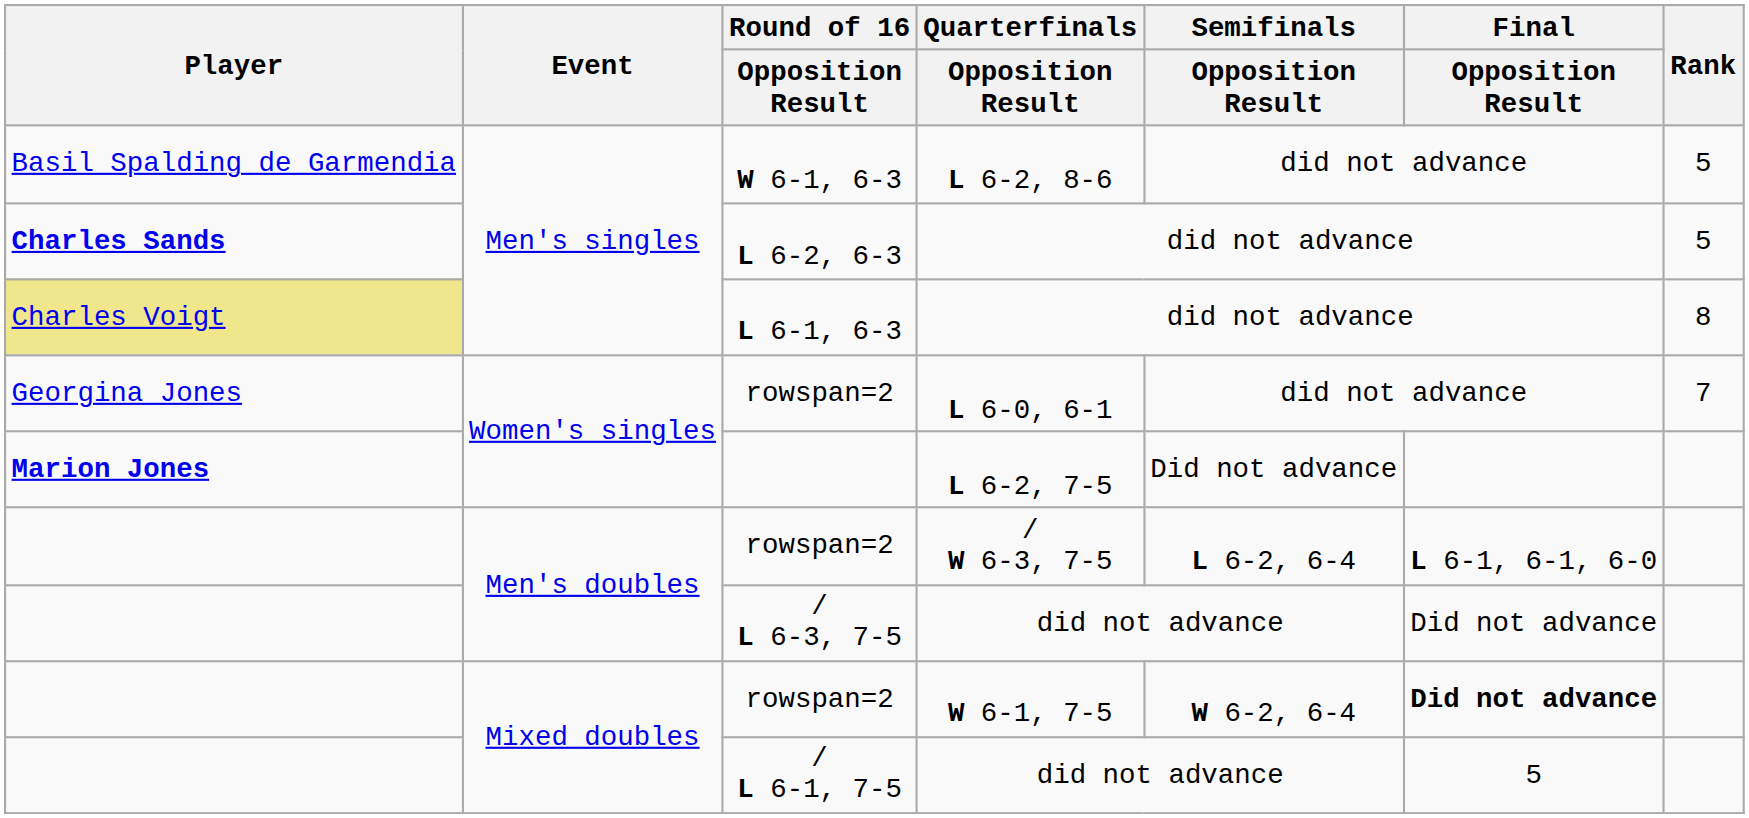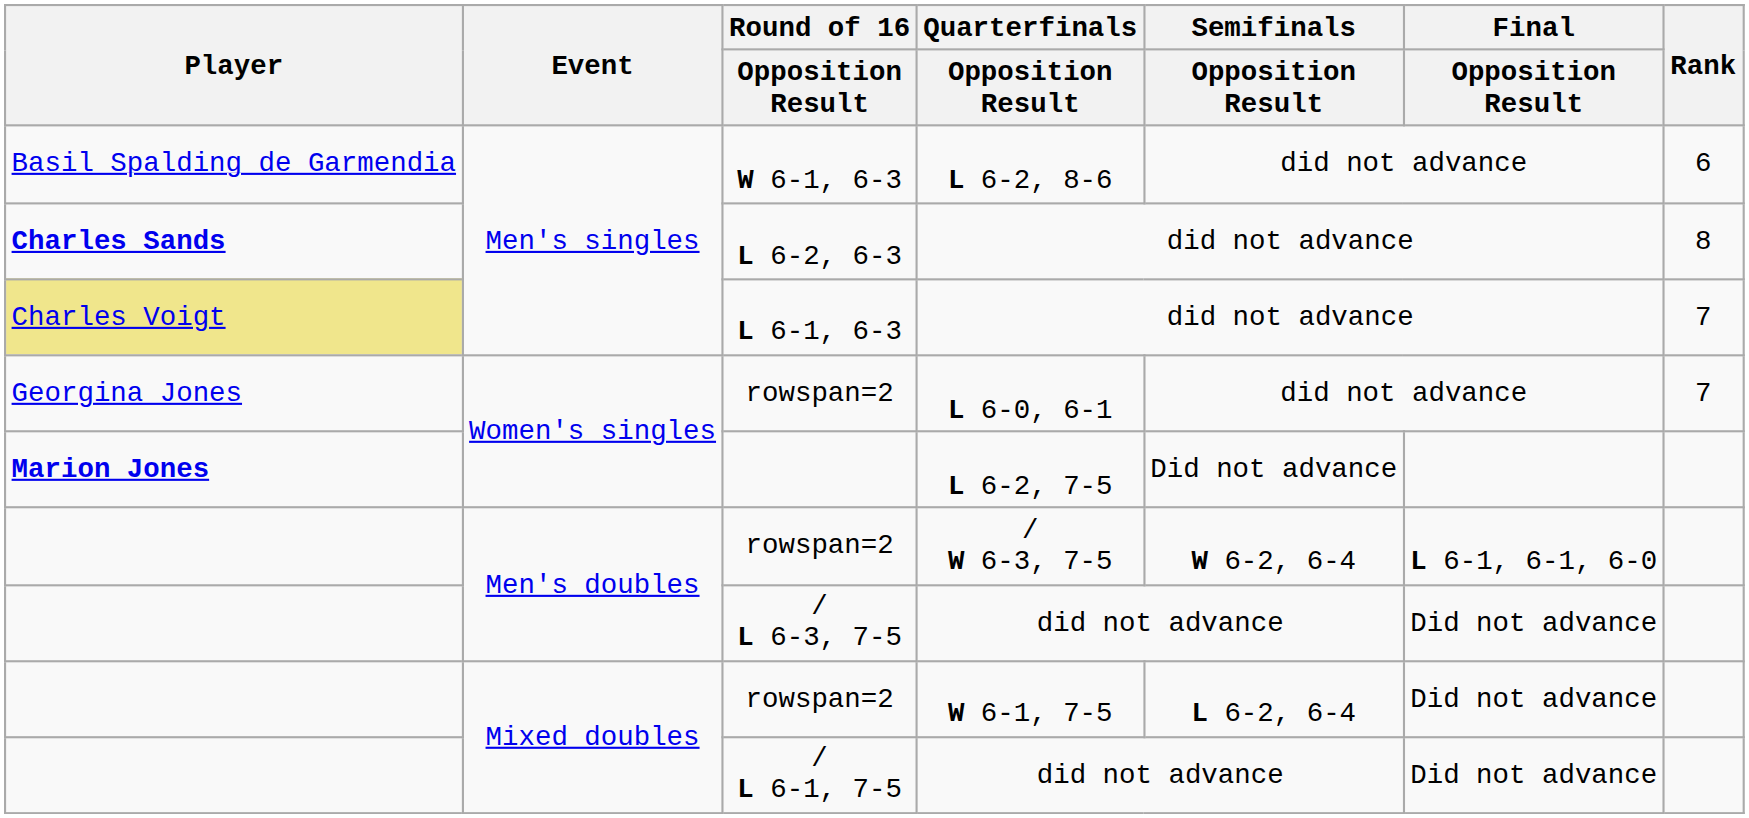(1703, 164) 5 -> (1703, 164) 6
(1703, 241) 5 -> (1703, 241) 8
(1703, 317) 8 -> (1703, 317) 7
(1274, 562) L 6-2, 6-4 -> (1274, 562) W 6-2, 6-4
(1274, 715) W 6-2, 6-4 -> (1274, 715) L 6-2, 6-4
(1534, 699) bold -> (1534, 699) normal
(1534, 775) 5 -> (1534, 775) Did not advance
